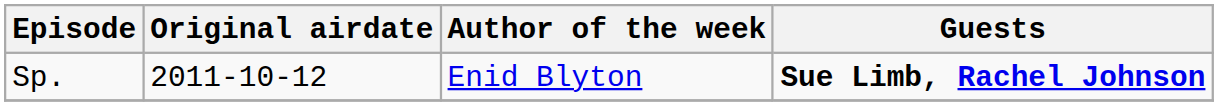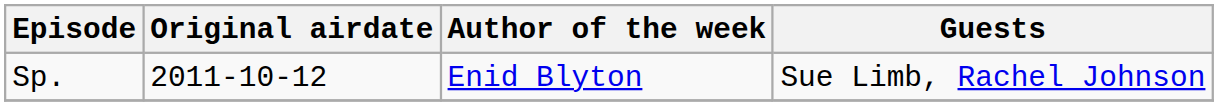(993, 77) bold -> (993, 77) normal
